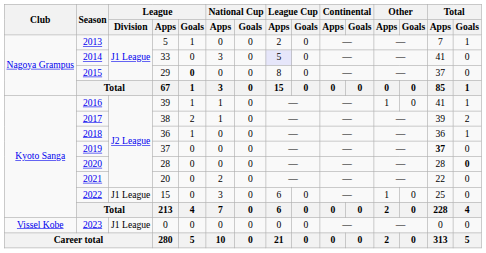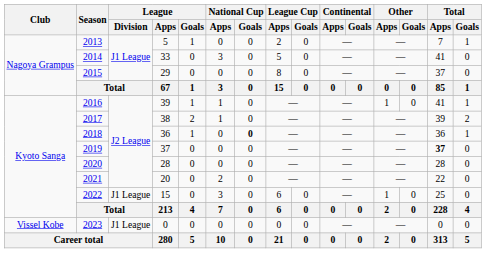(279, 57) lavender background -> (279, 57) no background
(192, 73) bold -> (192, 73) normal
(250, 133) normal -> (250, 133) bold
(467, 164) bold -> (467, 164) normal
